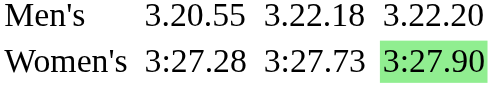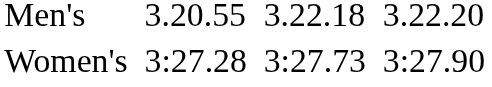(434, 61) lightgreen background -> (434, 61) no background
